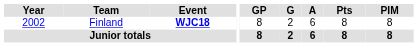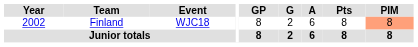(193, 23) bold -> (193, 23) normal
(390, 23) no background -> (390, 23) lightsalmon background
